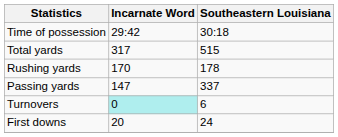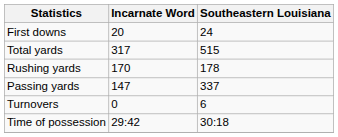rows swapped: (36, 123) <-> (56, 31)
(114, 104) paleturquoise background -> (114, 104) no background
